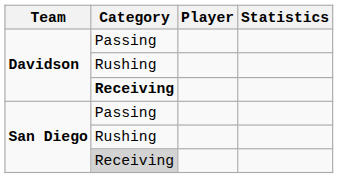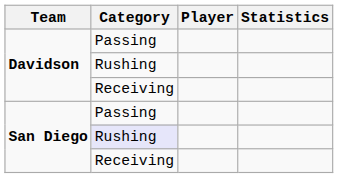(134, 89) bold -> (134, 89) normal
(126, 137) no background -> (126, 137) lavender background
(134, 161) lightgrey background -> (134, 161) no background
